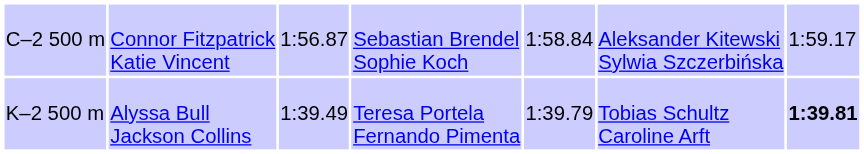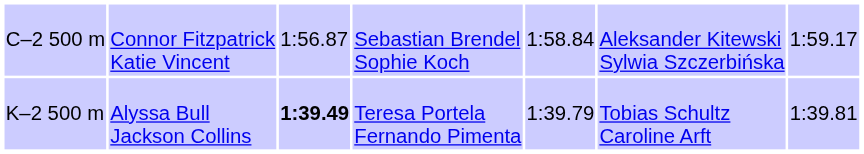(314, 113) normal -> (315, 113) bold
(823, 113) bold -> (824, 113) normal
